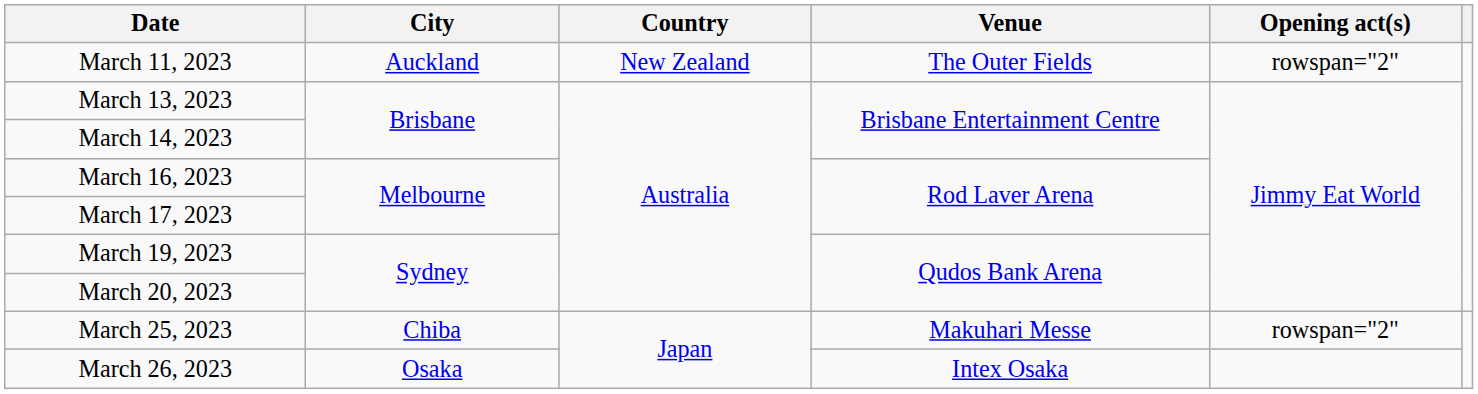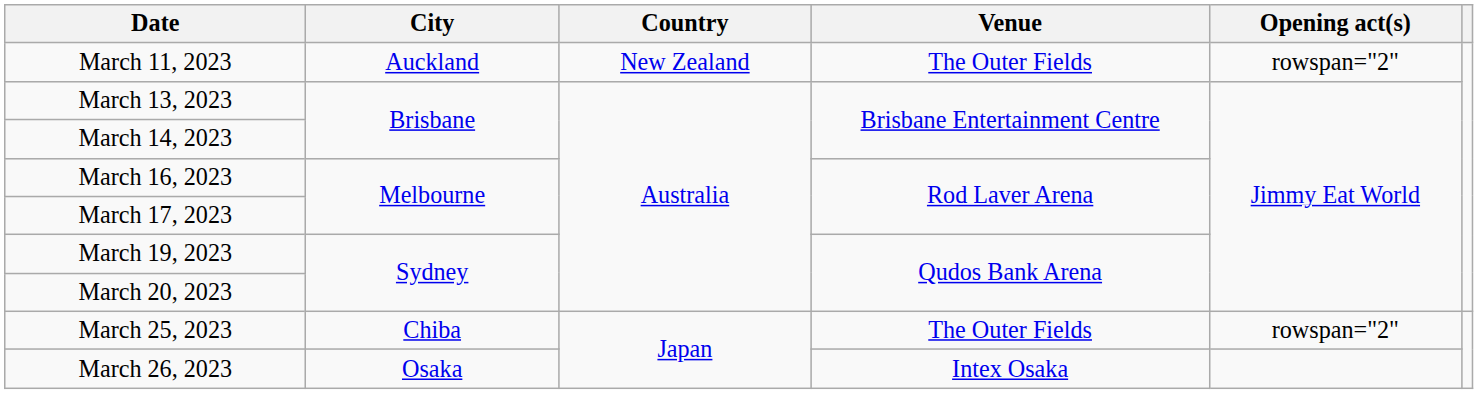(1010, 330) Makuhari Messe -> (1010, 330) The Outer Fields
